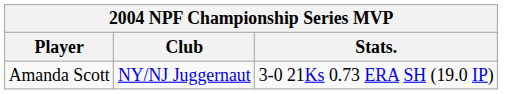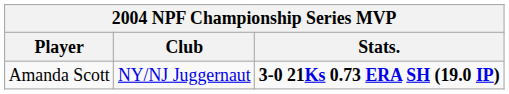(376, 74) normal -> (379, 74) bold
